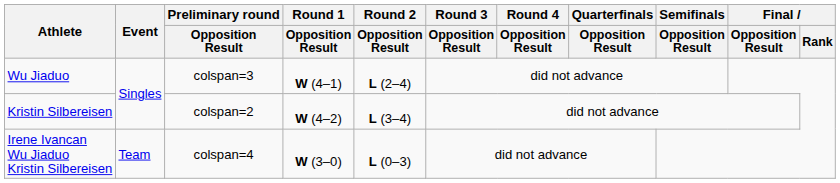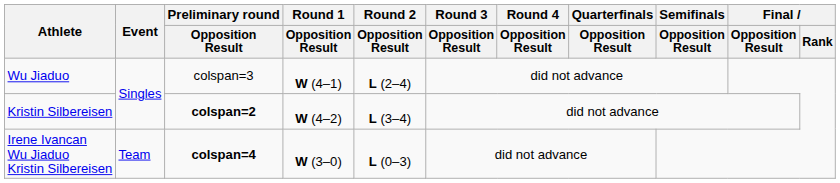(224, 112) normal -> (224, 112) bold
(224, 154) normal -> (224, 154) bold
